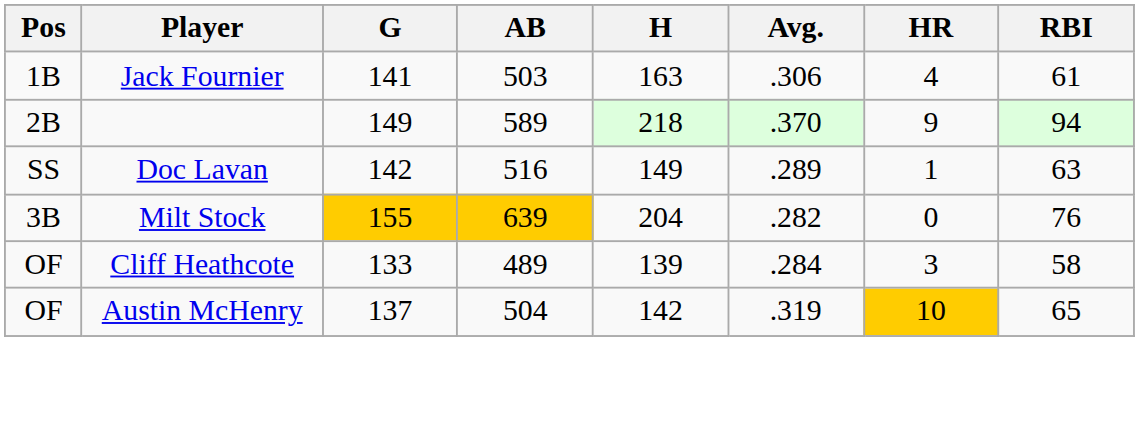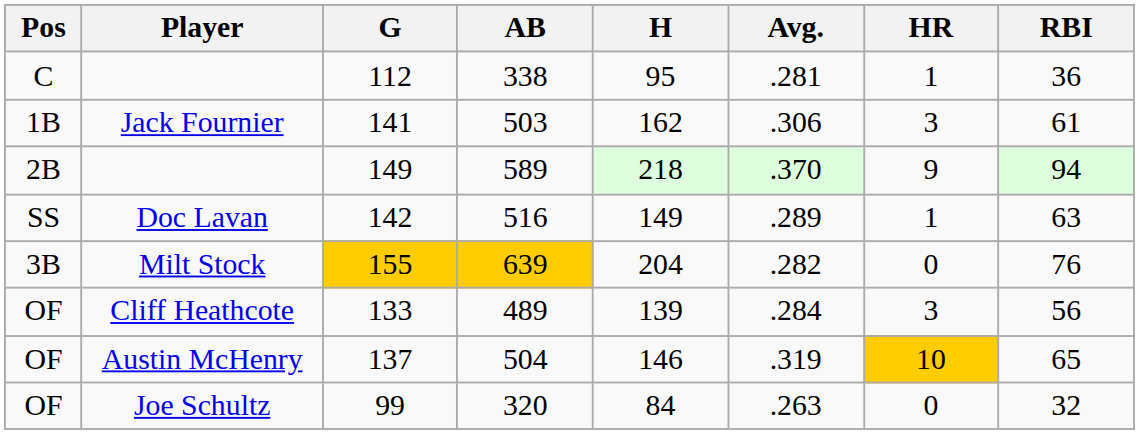+ row: (390, 75)
(660, 75) 163 -> (660, 122) 162
(931, 75) 4 -> (931, 122) 3
(1066, 264) 58 -> (1066, 311) 56
(660, 311) 142 -> (660, 358) 146
+ row: (390, 405)
